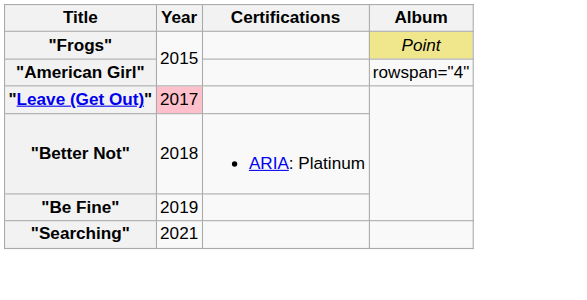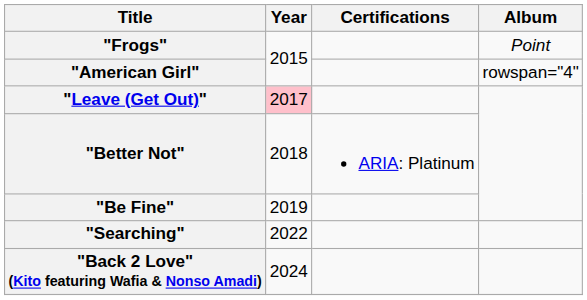(421, 45) khaki background -> (531, 45) no background
(179, 234) 2021 -> (289, 234) 2022
+ row: (135, 271)
